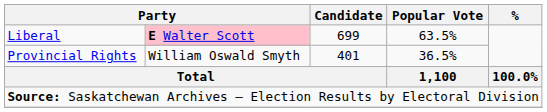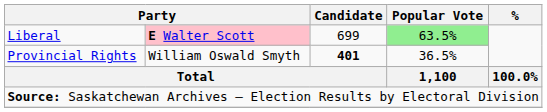(438, 35) no background -> (438, 35) lightgreen background
(348, 56) normal -> (348, 56) bold
